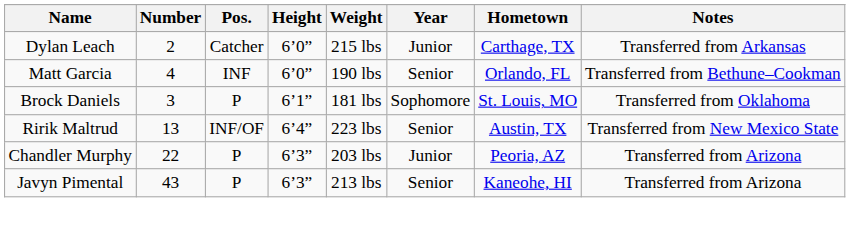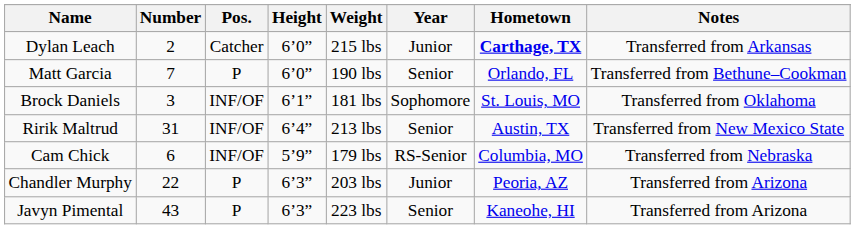(528, 45) normal -> (531, 45) bold
(171, 73) 4 -> (171, 73) 7
(237, 73) INF -> (237, 73) P
(237, 100) P -> (237, 100) INF/OF
(171, 127) 13 -> (171, 127) 31
(356, 127) 223 lbs -> (356, 127) 213 lbs
+ row: (70, 155)
(356, 182) 213 lbs -> (356, 210) 223 lbs
